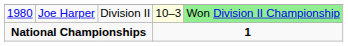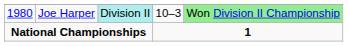(125, 13) no background -> (125, 13) paleturquoise background
(168, 13) lightyellow background -> (168, 13) no background
